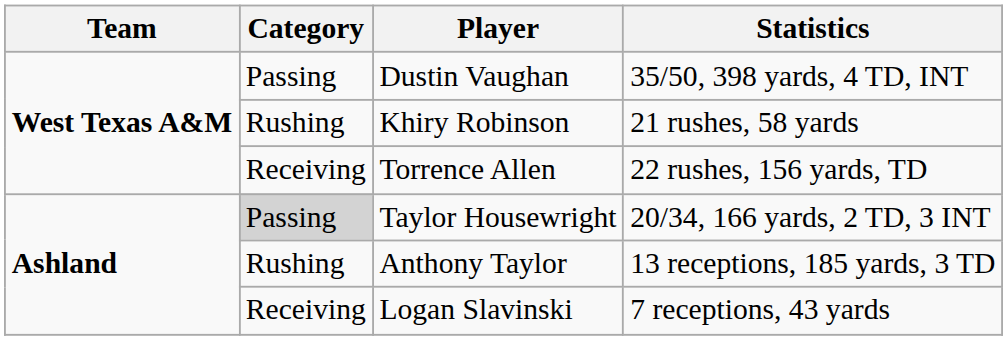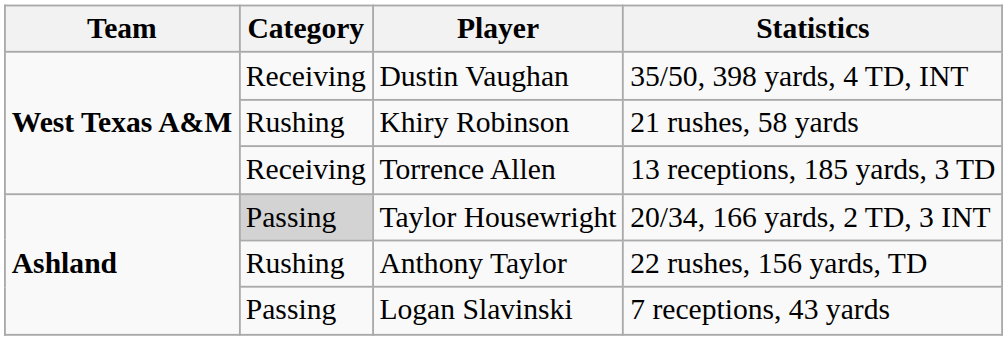(291, 75) Passing -> (306, 75) Receiving
(779, 169) 22 rushes, 156 yards, TD -> (813, 169) 13 receptions, 185 yards, 3 TD
(813, 263) 13 receptions, 185 yards, 3 TD -> (779, 263) 22 rushes, 156 yards, TD
(306, 310) Receiving -> (291, 310) Passing
